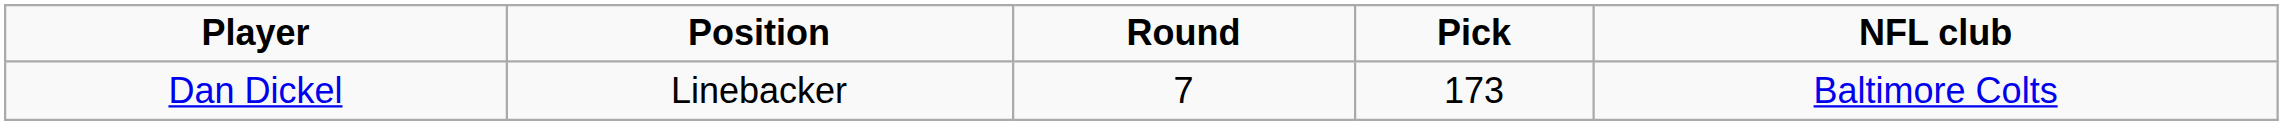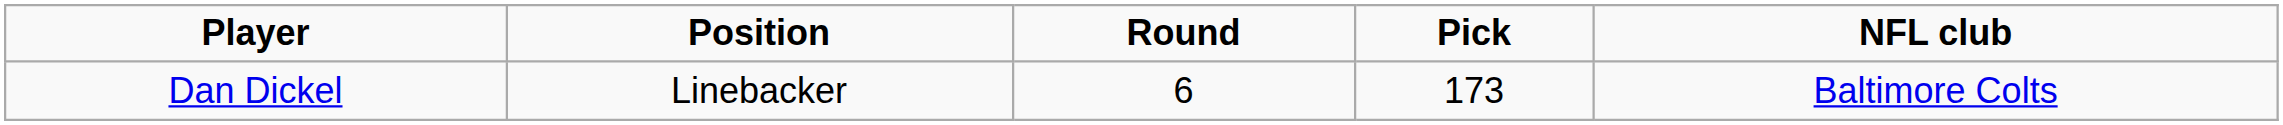(1184, 90) 7 -> (1184, 90) 6
